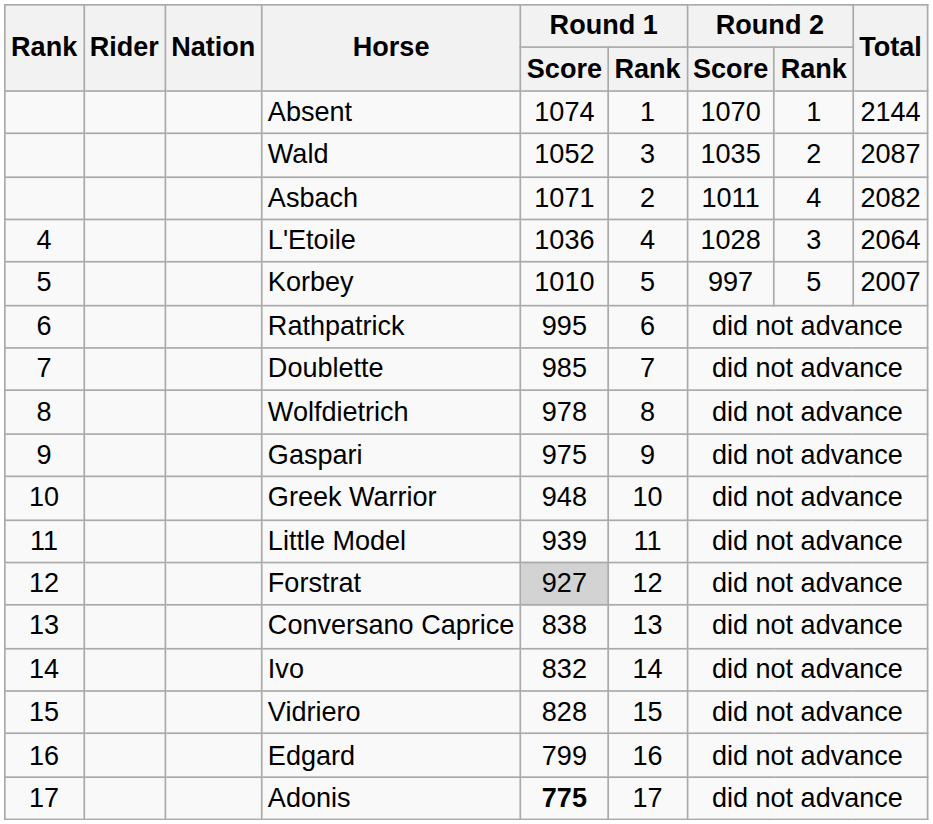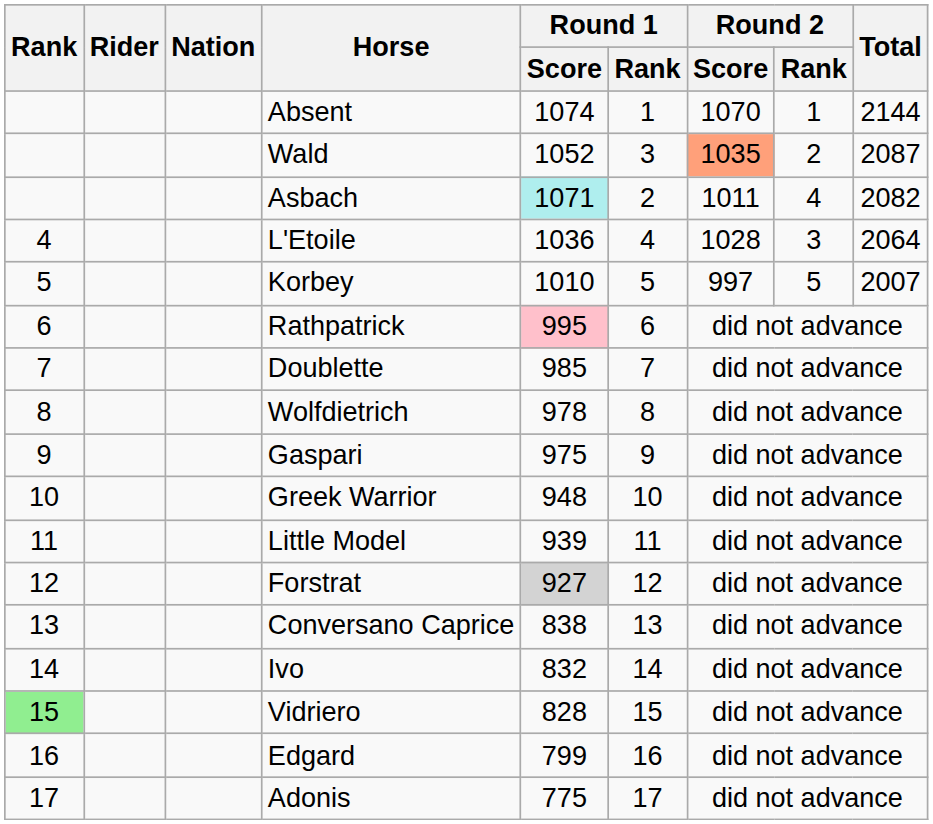(731, 154) no background -> (731, 154) lightsalmon background
(564, 197) no background -> (564, 197) paleturquoise background
(564, 326) no background -> (564, 326) pink background
(44, 712) no background -> (44, 712) lightgreen background
(564, 797) bold -> (564, 797) normal
